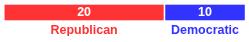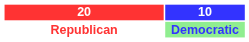(205, 29) no background -> (205, 29) lightgreen background
